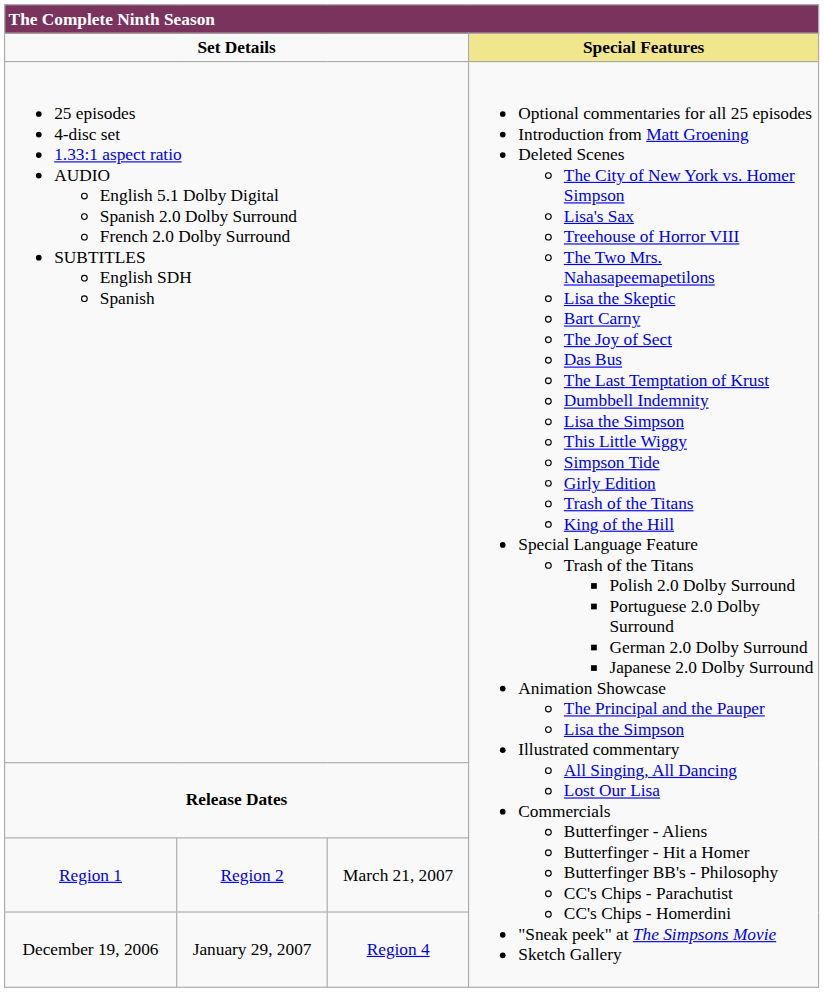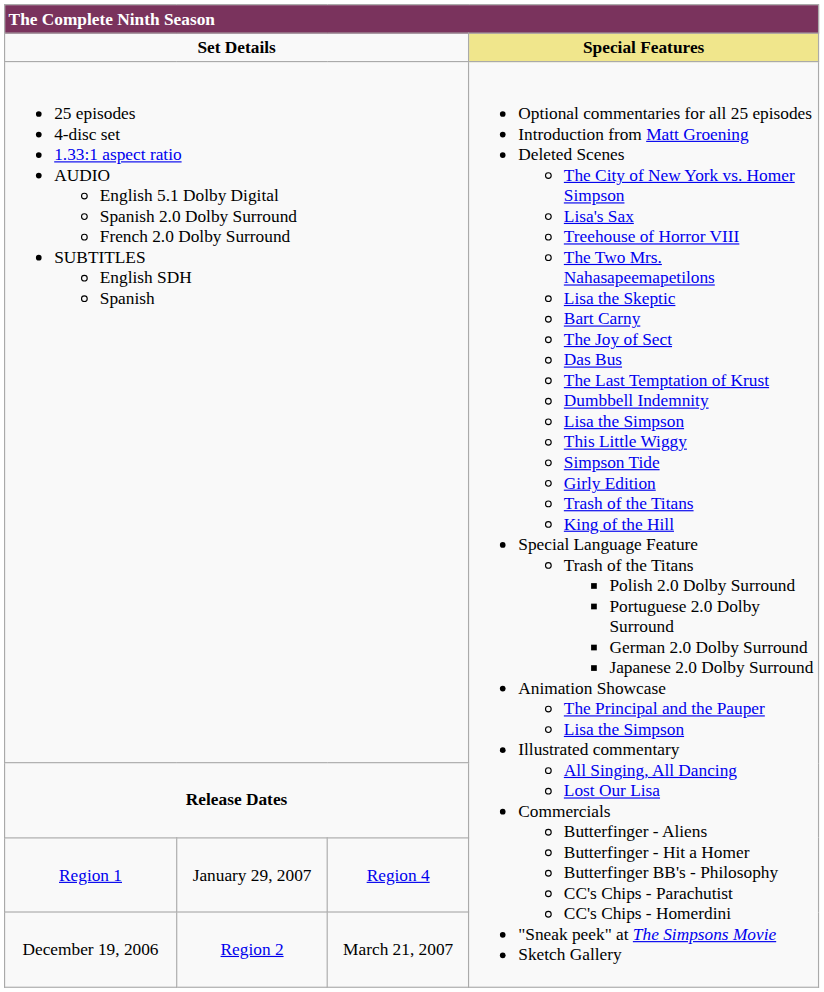(252, 874) Region 2 -> (252, 874) January 29, 2007
(398, 874) March 21, 2007 -> (398, 874) Region 4
(252, 949) January 29, 2007 -> (252, 949) Region 2
(398, 949) Region 4 -> (398, 949) March 21, 2007
